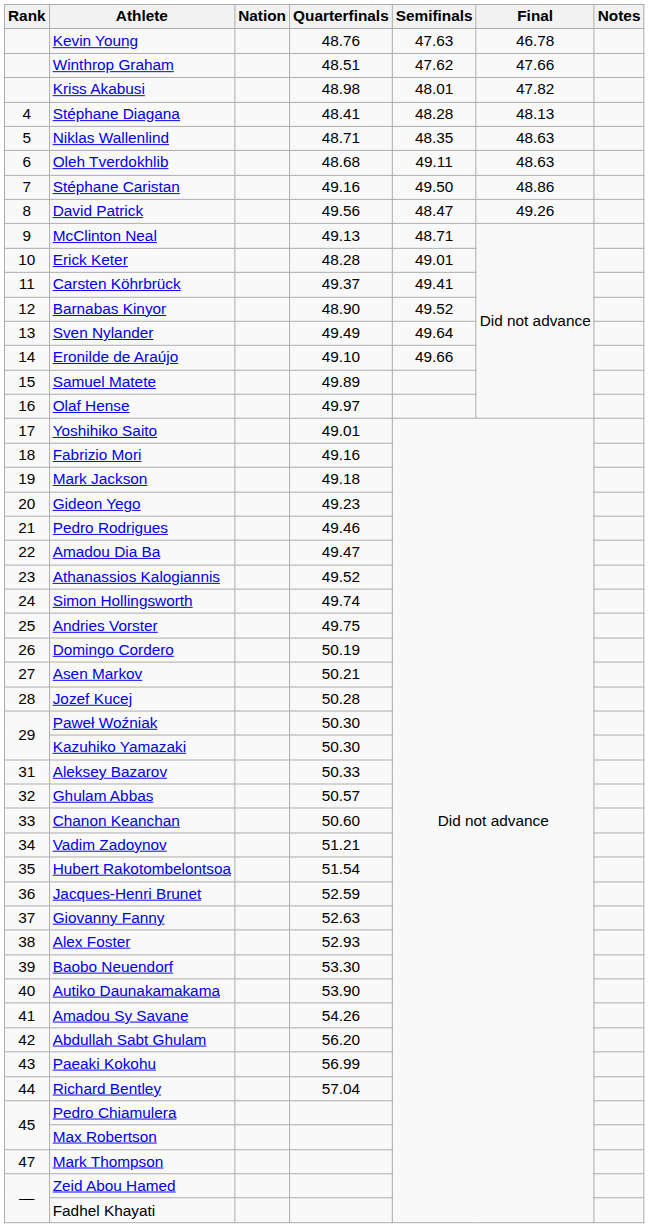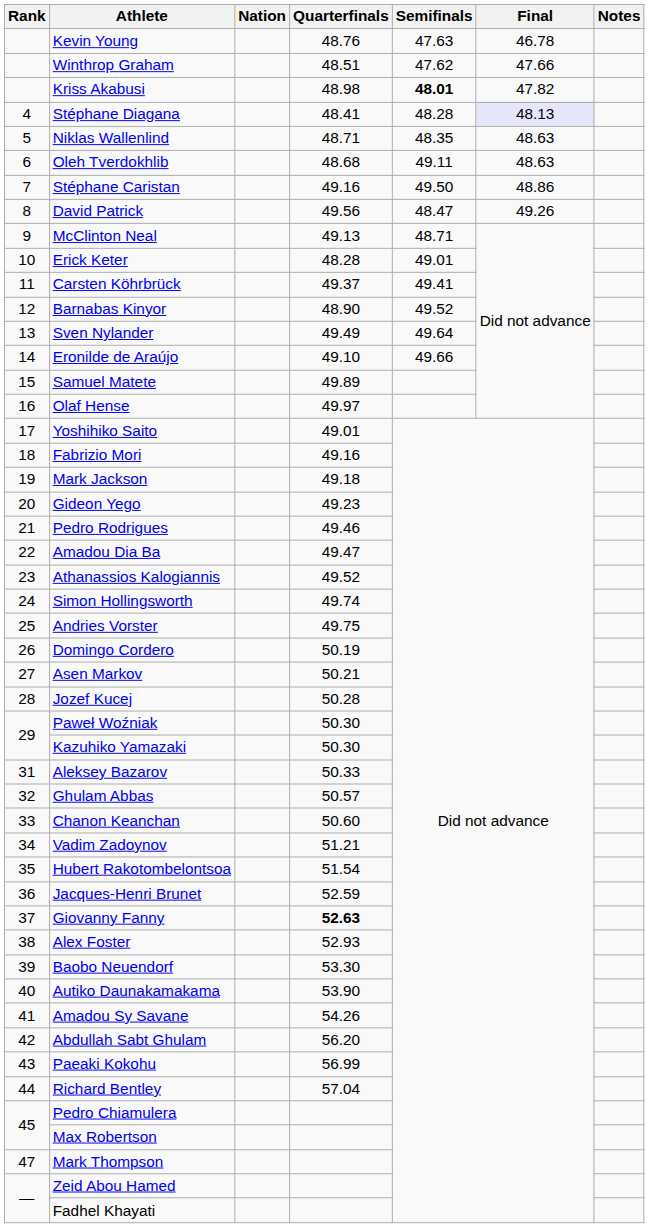(434, 89) normal -> (434, 89) bold
(535, 114) no background -> (535, 114) lavender background
(341, 917) normal -> (341, 917) bold
